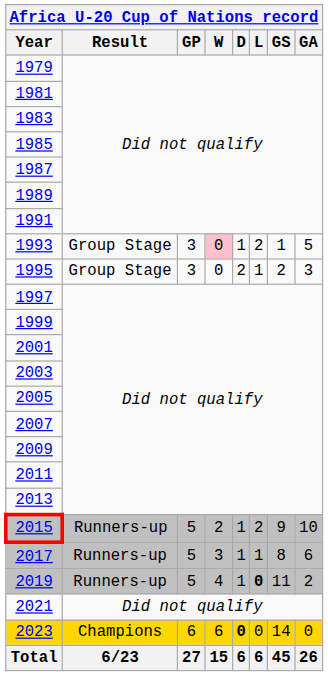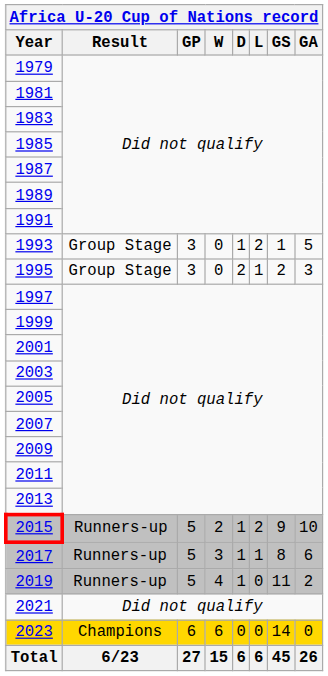(219, 246) pink background -> (219, 246) no background
(259, 581) bold -> (259, 581) normal
(241, 632) bold -> (241, 632) normal
